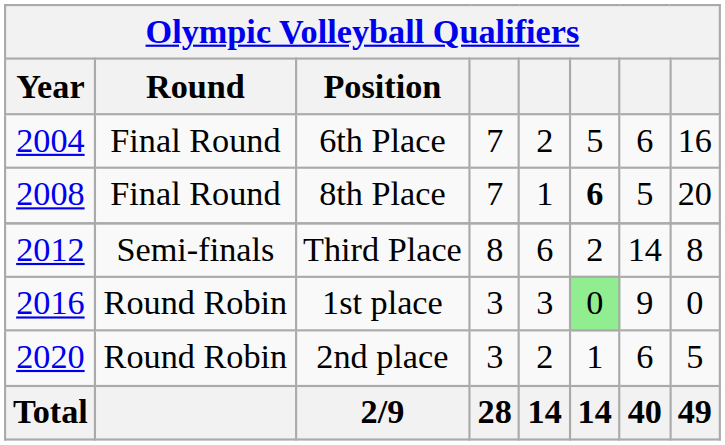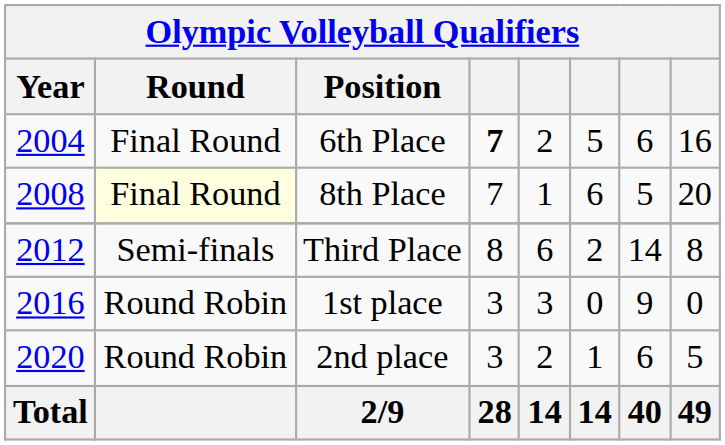(495, 140) normal -> (495, 140) bold
(195, 194) no background -> (195, 194) lightyellow background
(595, 194) bold -> (595, 194) normal
(595, 303) lightgreen background -> (595, 303) no background
